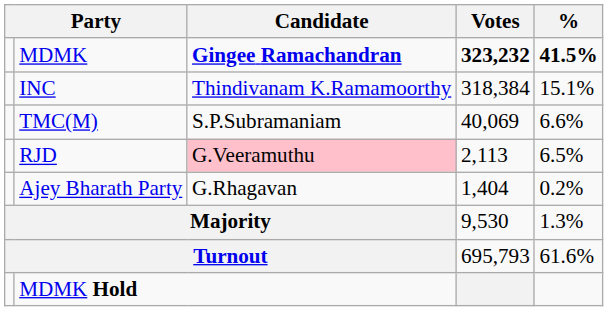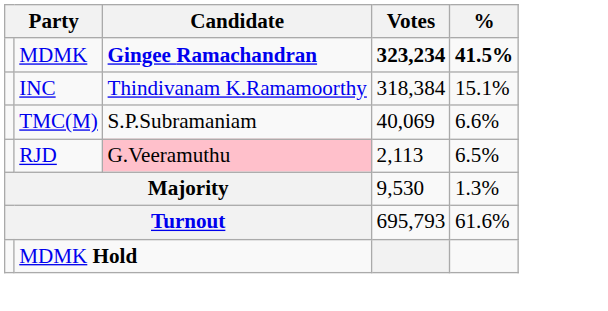(495, 54) 323,232 -> (411, 54) 323,234
- row: (101, 188)
